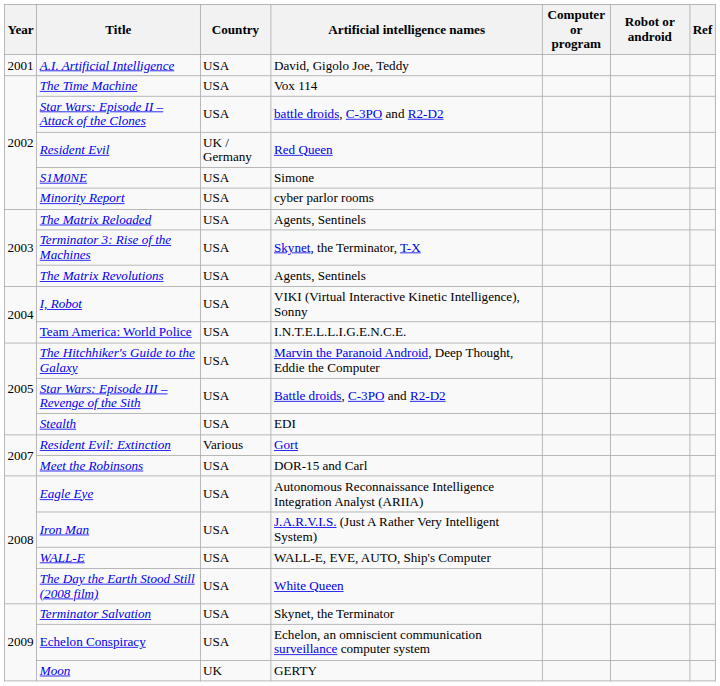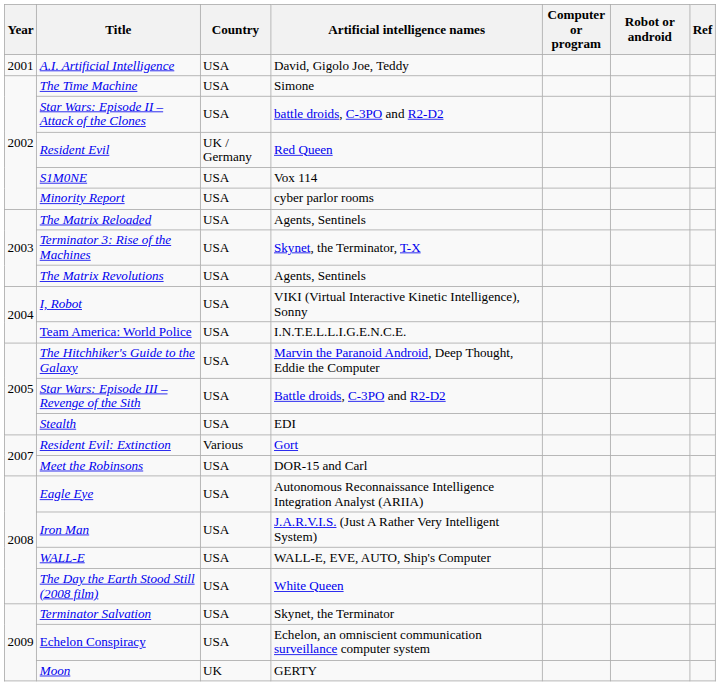(296, 86) Vox 114 -> (294, 86) Simone
(294, 177) Simone -> (296, 177) Vox 114
